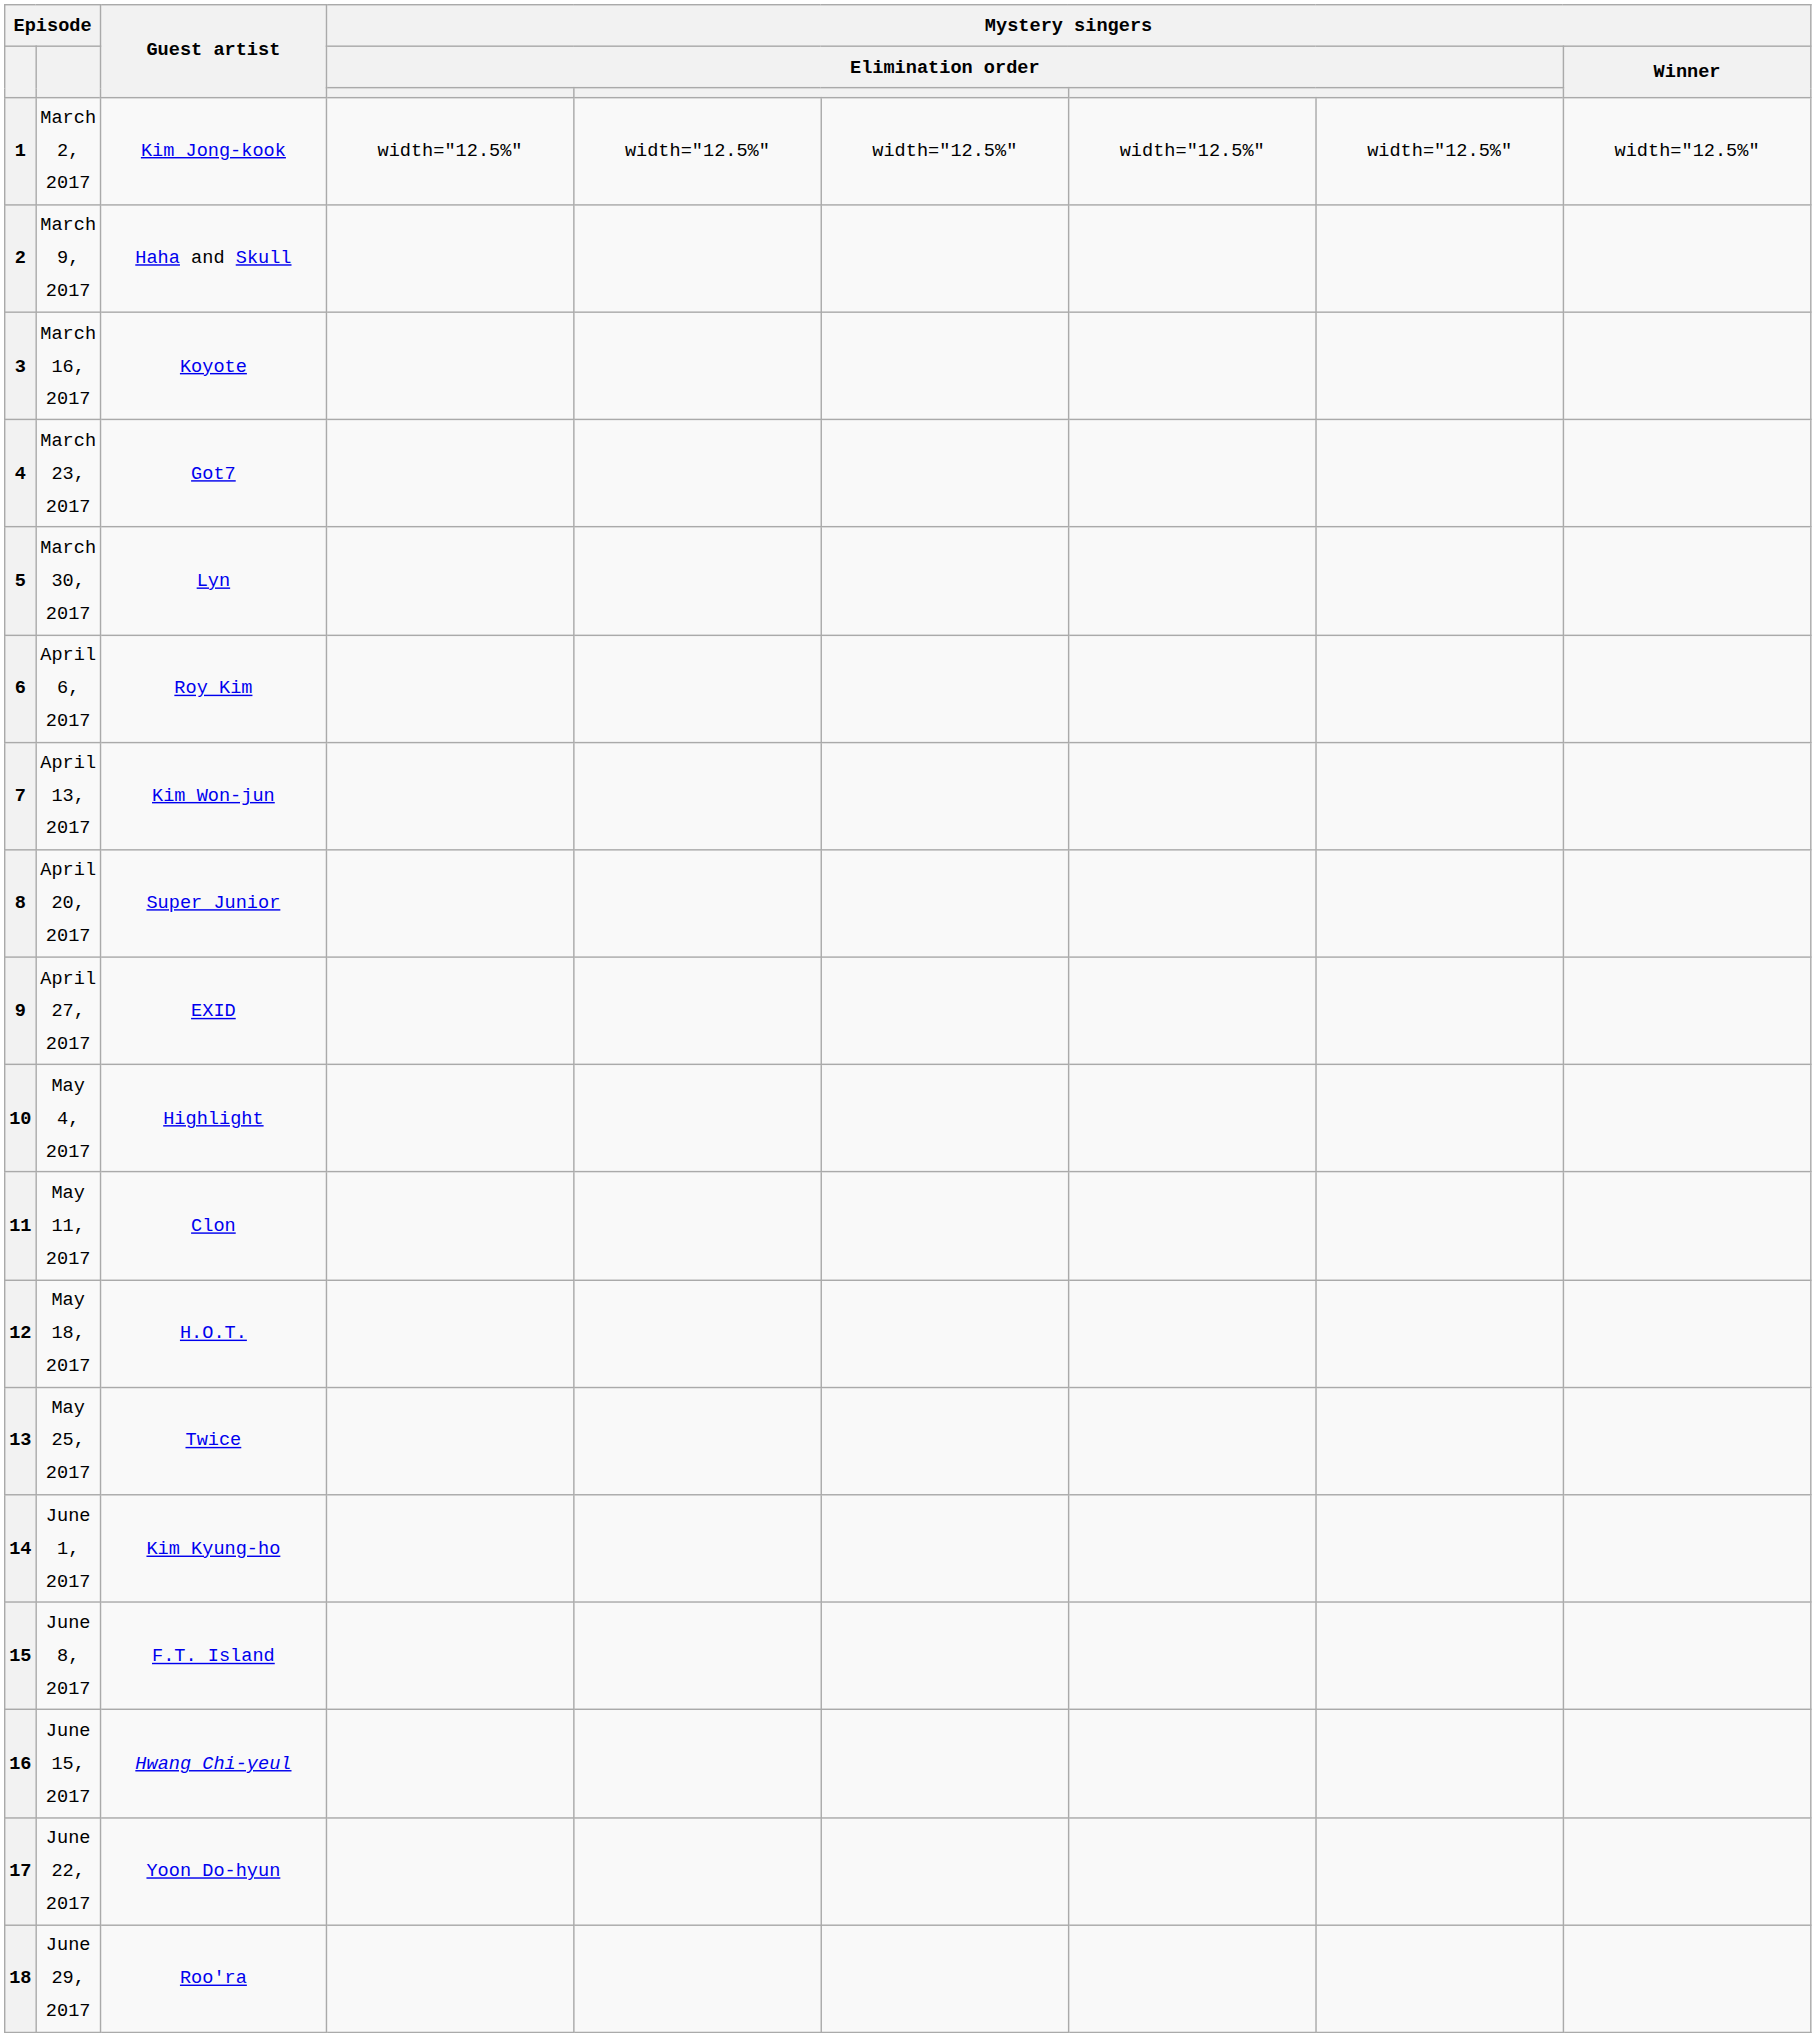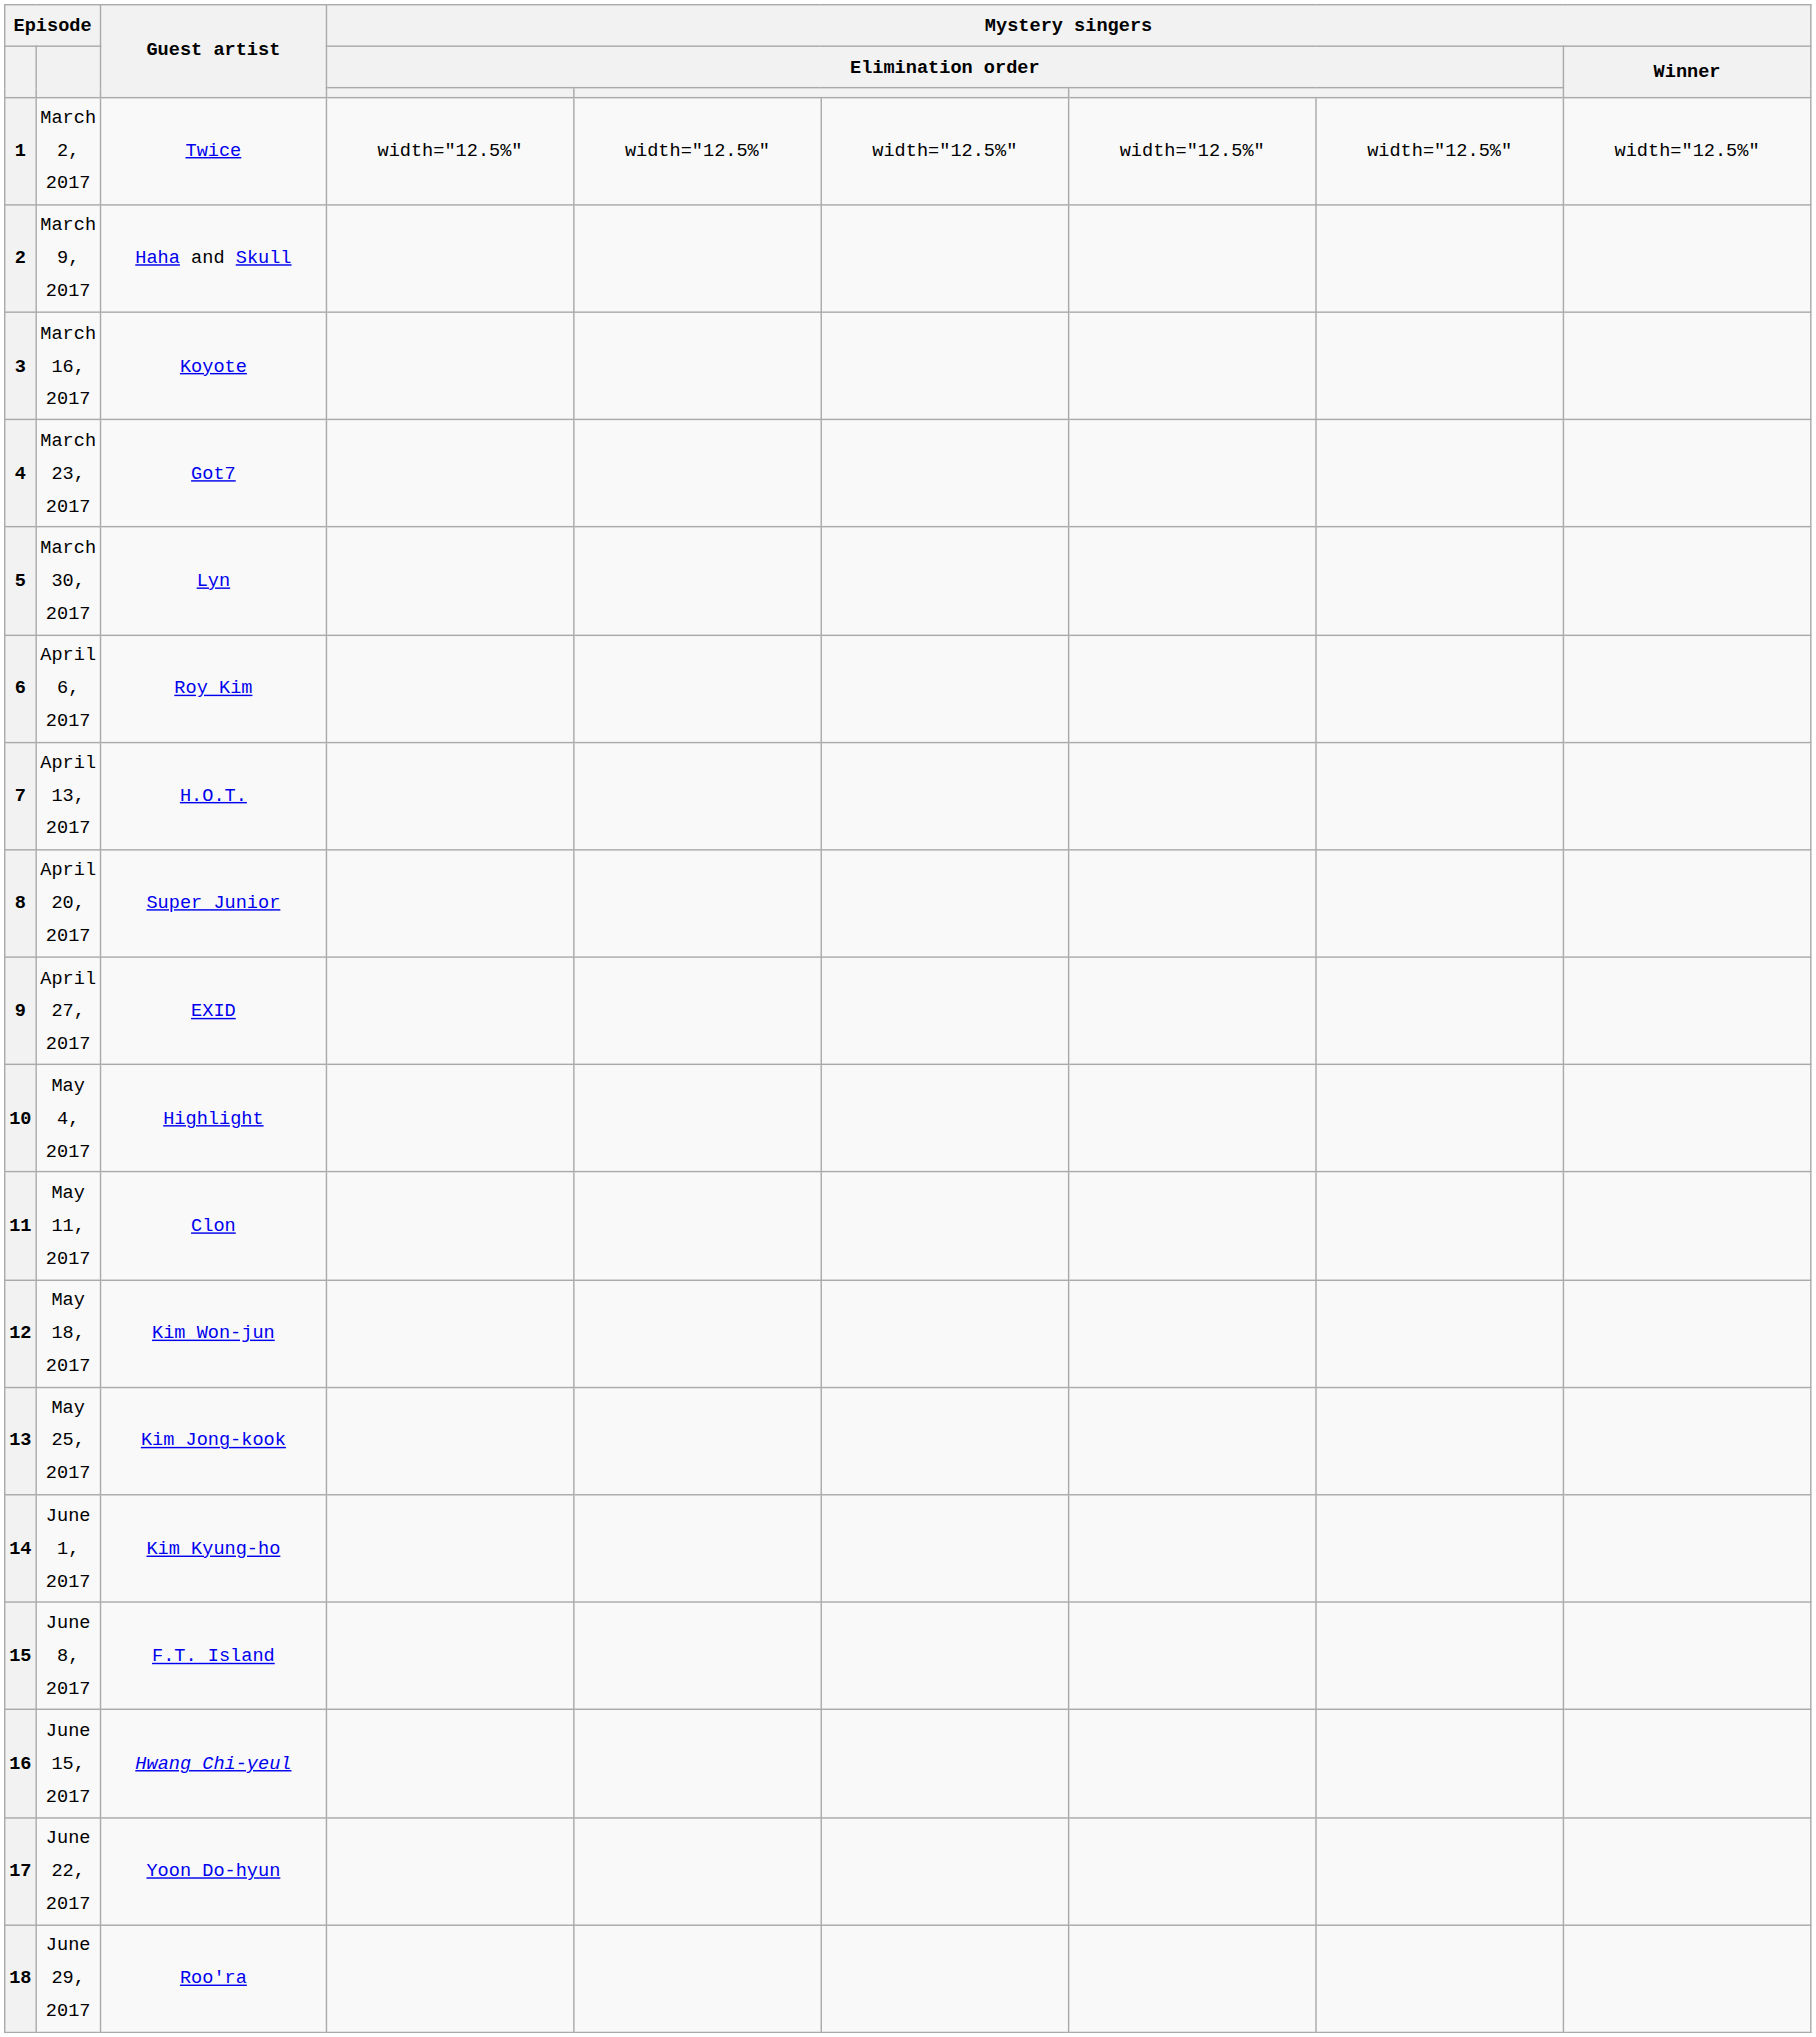(213, 151) Kim Jong-kook -> (213, 151) Twice
(213, 796) Kim Won-jun -> (213, 796) H.O.T.
(213, 1333) H.O.T. -> (213, 1333) Kim Won-jun
(213, 1441) Twice -> (213, 1441) Kim Jong-kook
